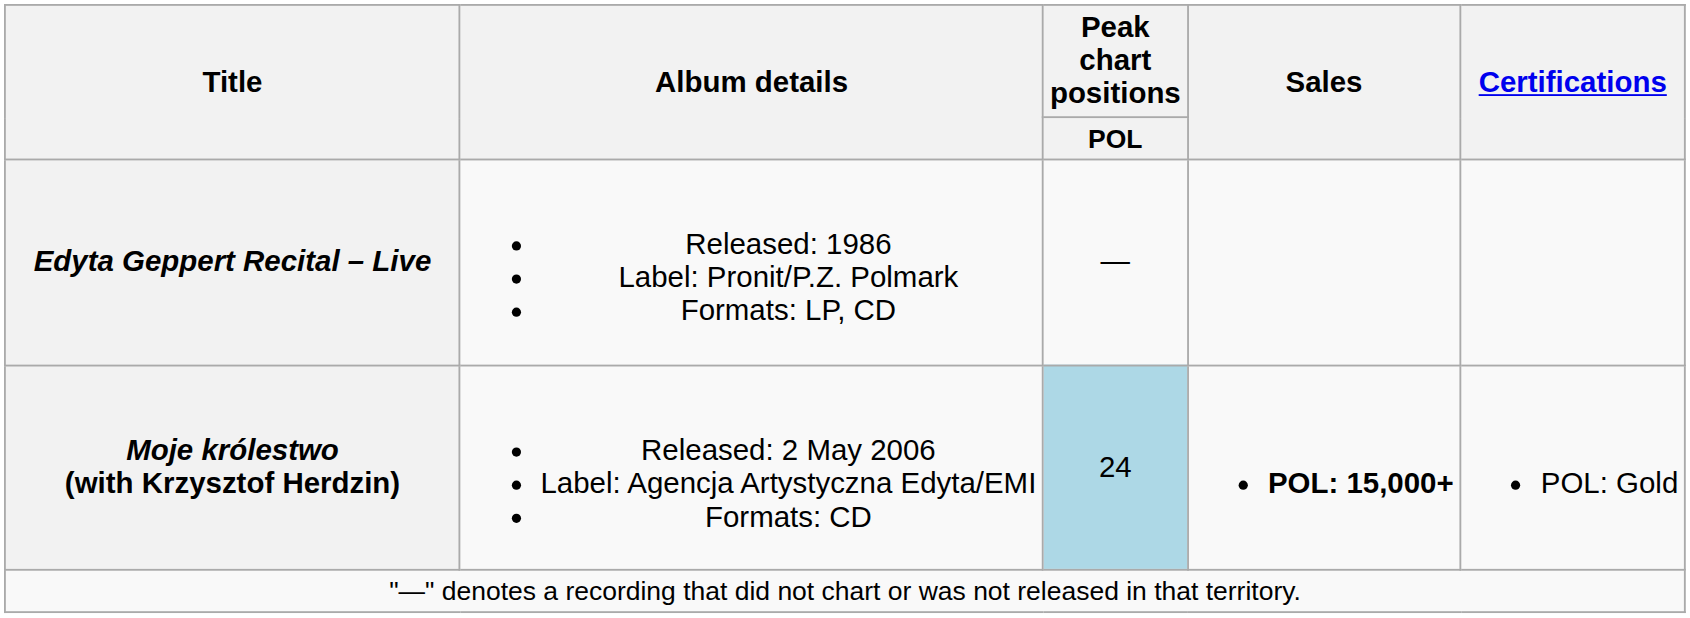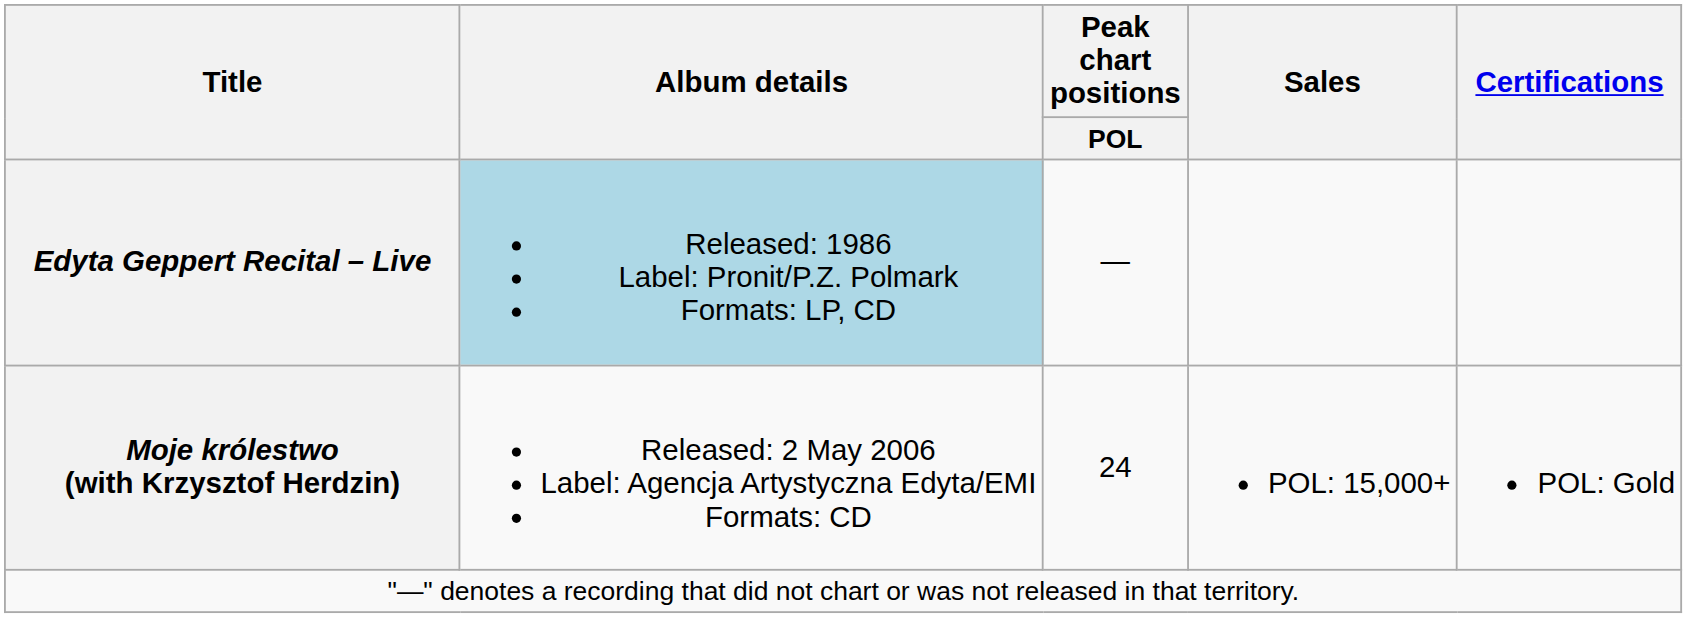(752, 279) no background -> (752, 279) lightblue background
(1115, 466) lightblue background -> (1115, 466) no background
(1324, 484) bold -> (1322, 484) normal
